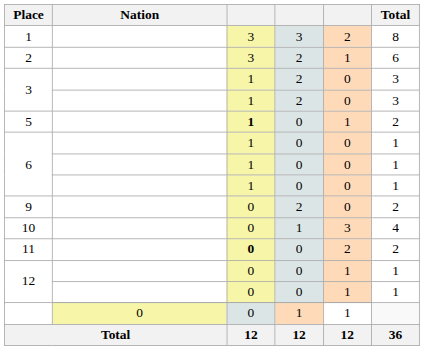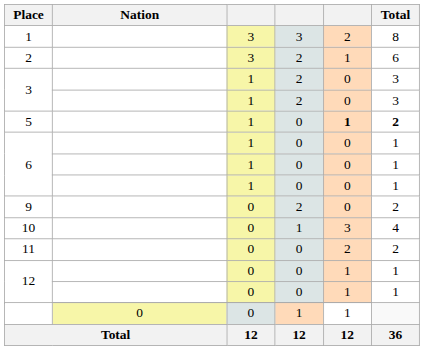(251, 121) bold -> (251, 121) normal
(347, 121) normal -> (347, 121) bold
(395, 121) normal -> (395, 121) bold
(251, 249) bold -> (251, 249) normal
